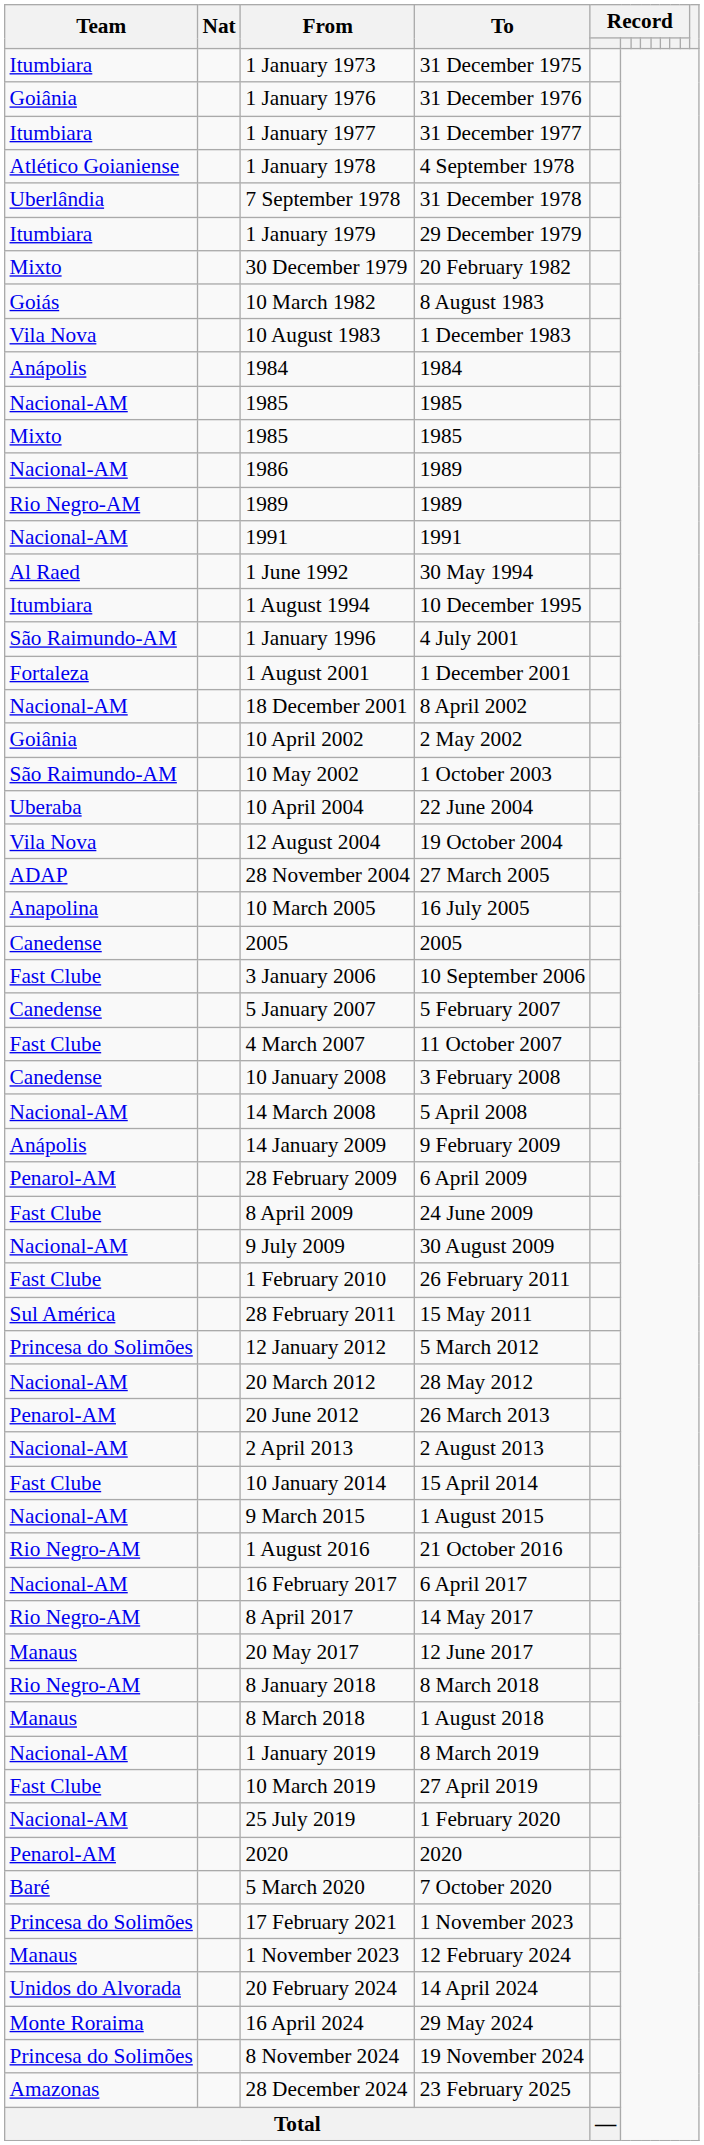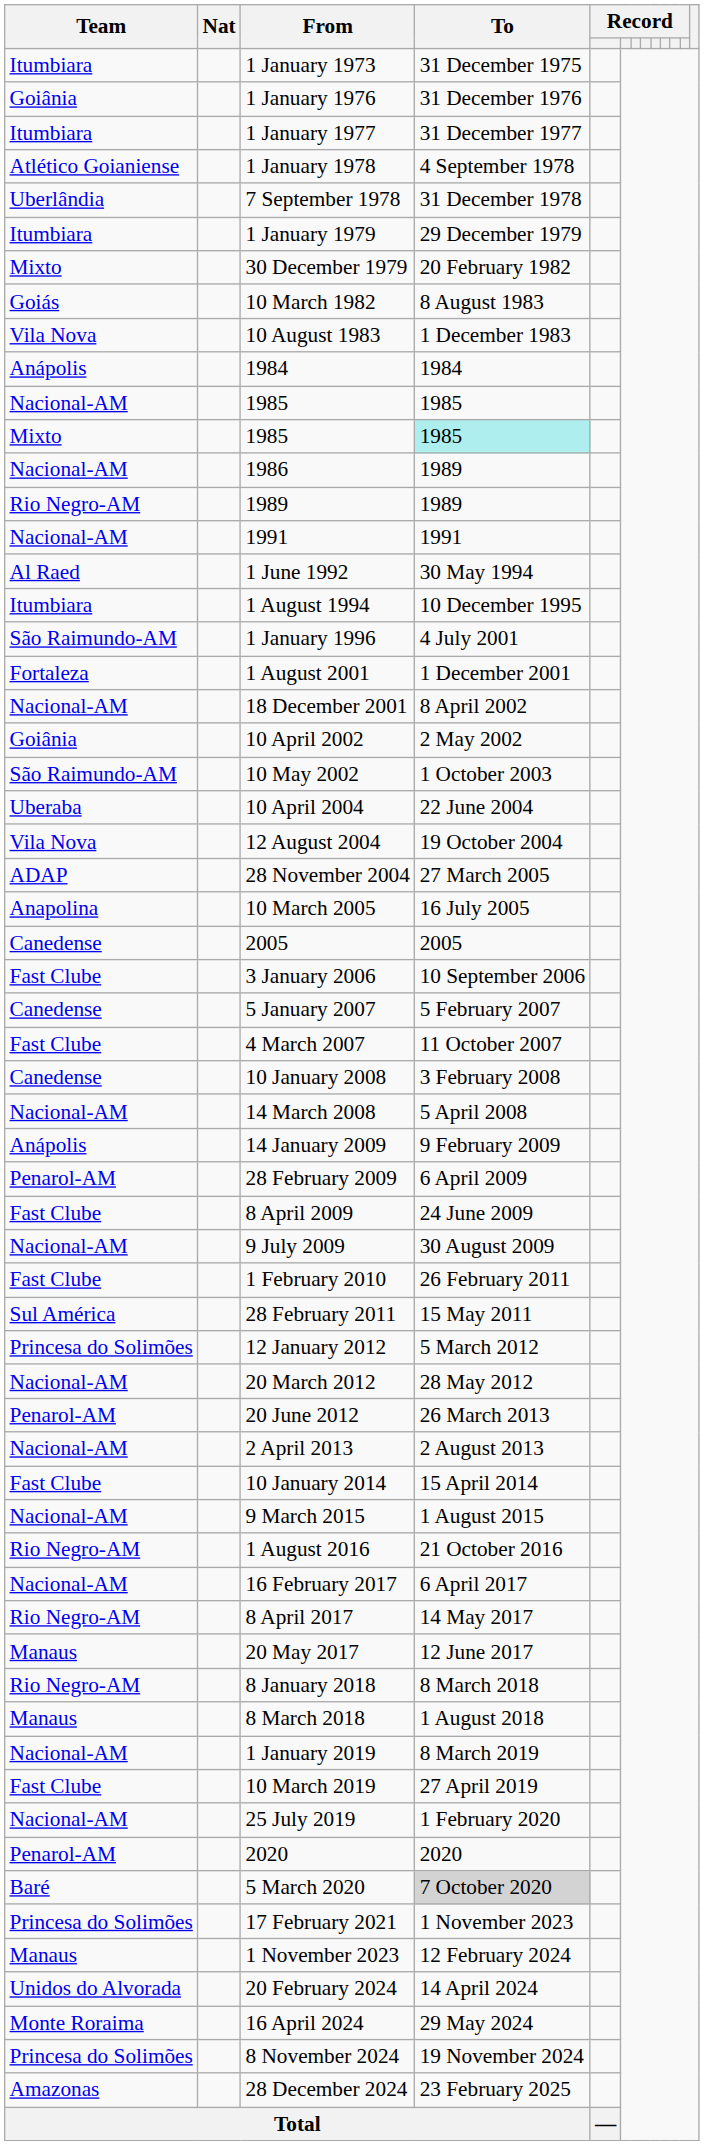(441, 436) no background -> (441, 436) paleturquoise background
(486, 1887) no background -> (486, 1887) lightgrey background
